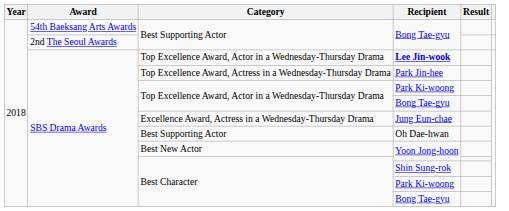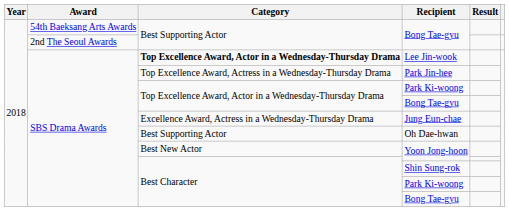(262, 57) normal -> (270, 57) bold
(423, 57) bold -> (431, 57) normal
